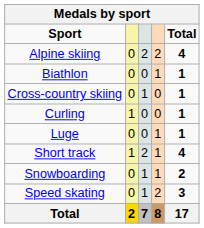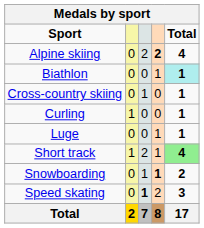(158, 54) normal -> (158, 54) bold
(182, 74) no background -> (182, 74) paleturquoise background
(182, 154) no background -> (182, 154) lightgreen background
(158, 174) normal -> (158, 174) bold
(145, 194) normal -> (145, 194) bold
